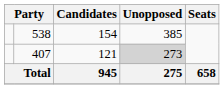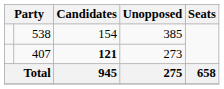(108, 53) normal -> (108, 53) bold
(173, 53) lightgrey background -> (173, 53) no background
